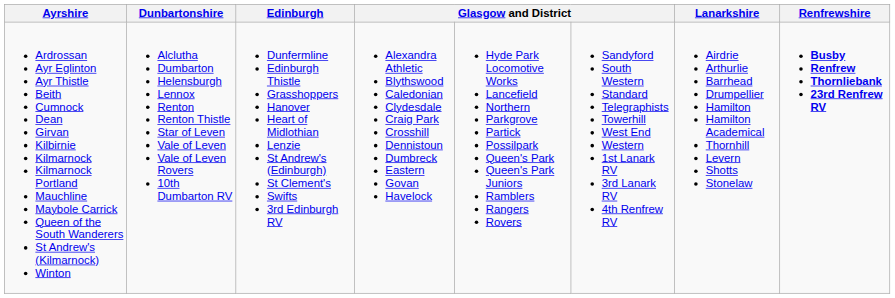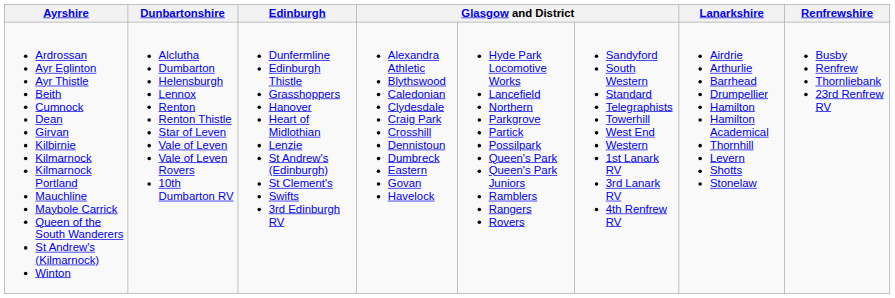(835, 81) bold -> (837, 81) normal
